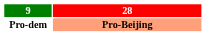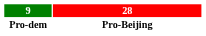(127, 24) lightsalmon background -> (127, 24) no background
